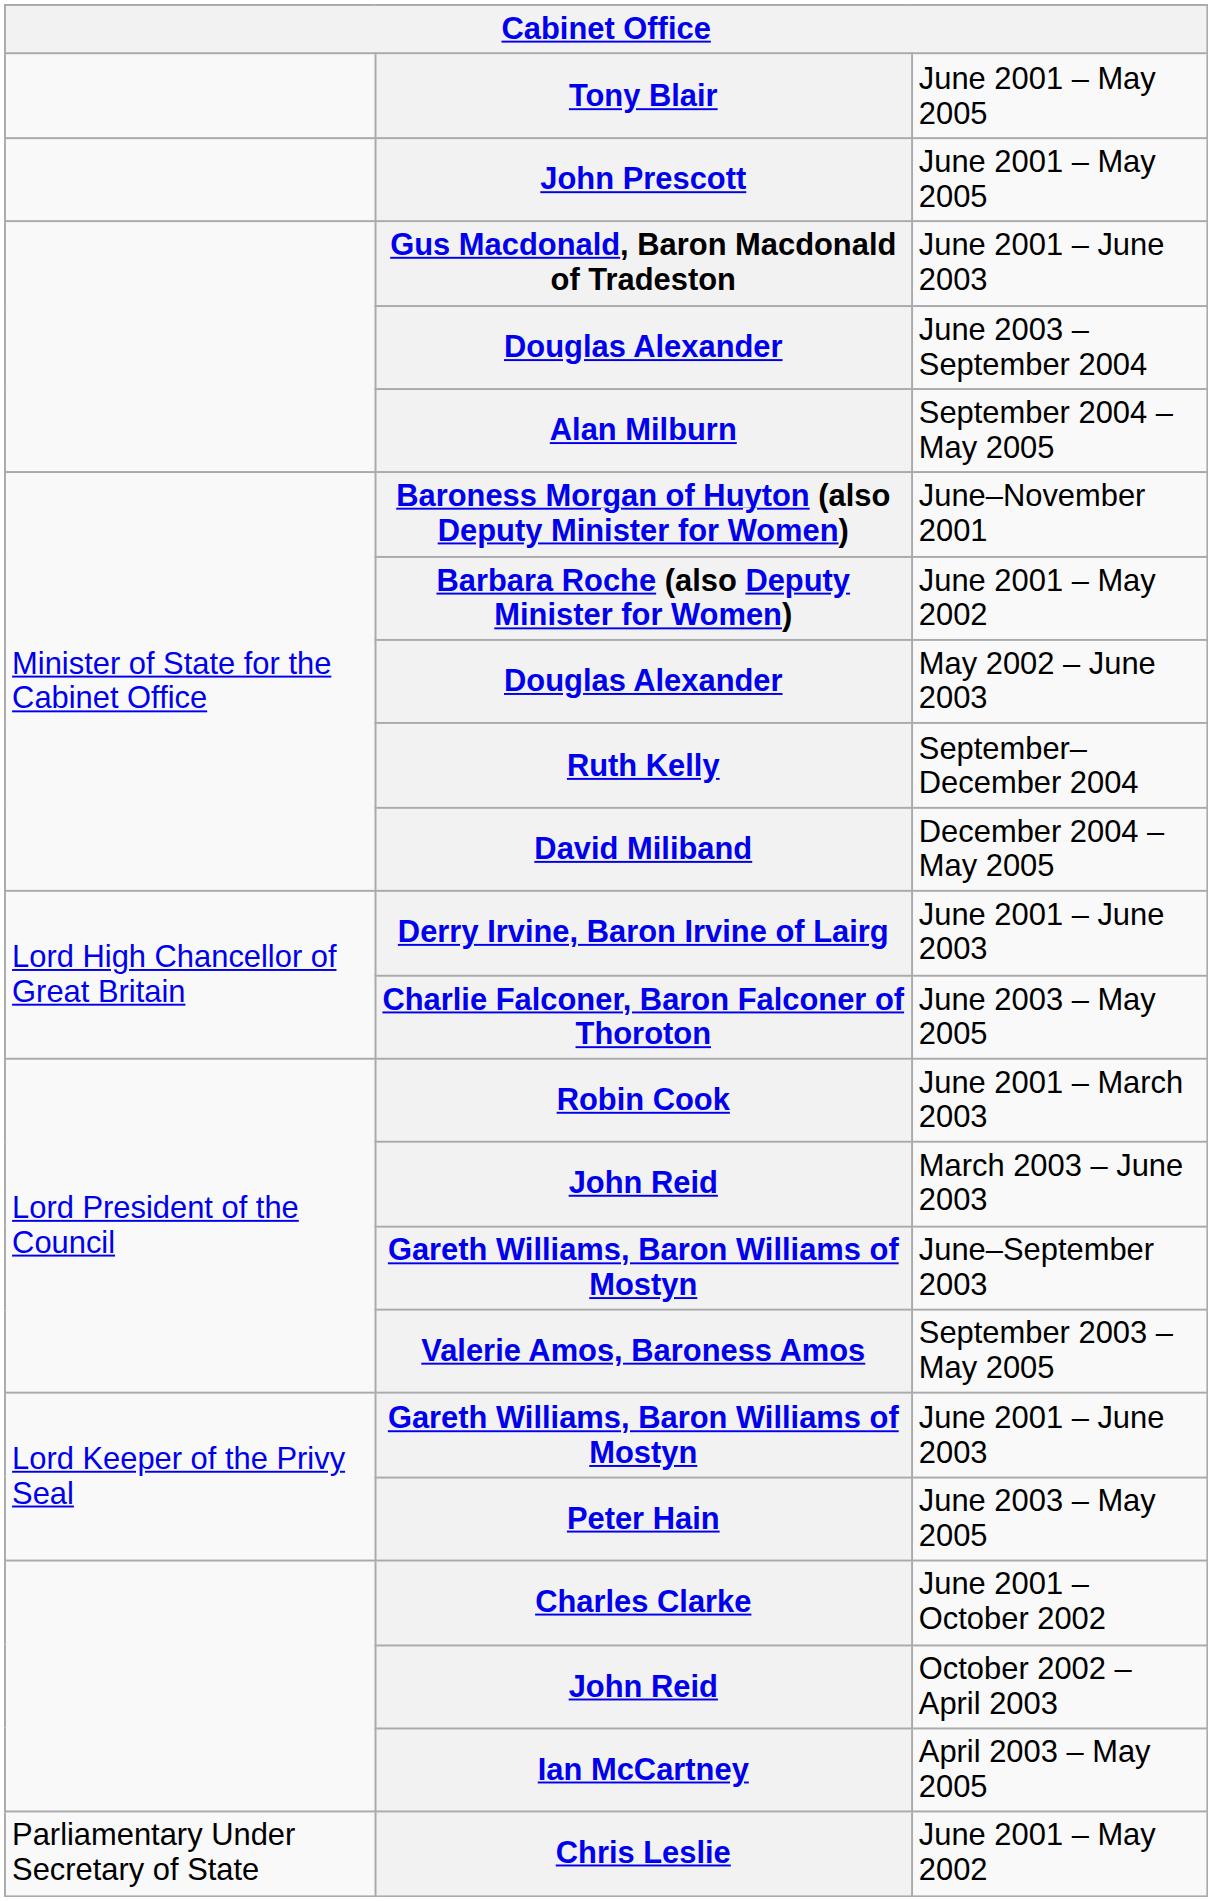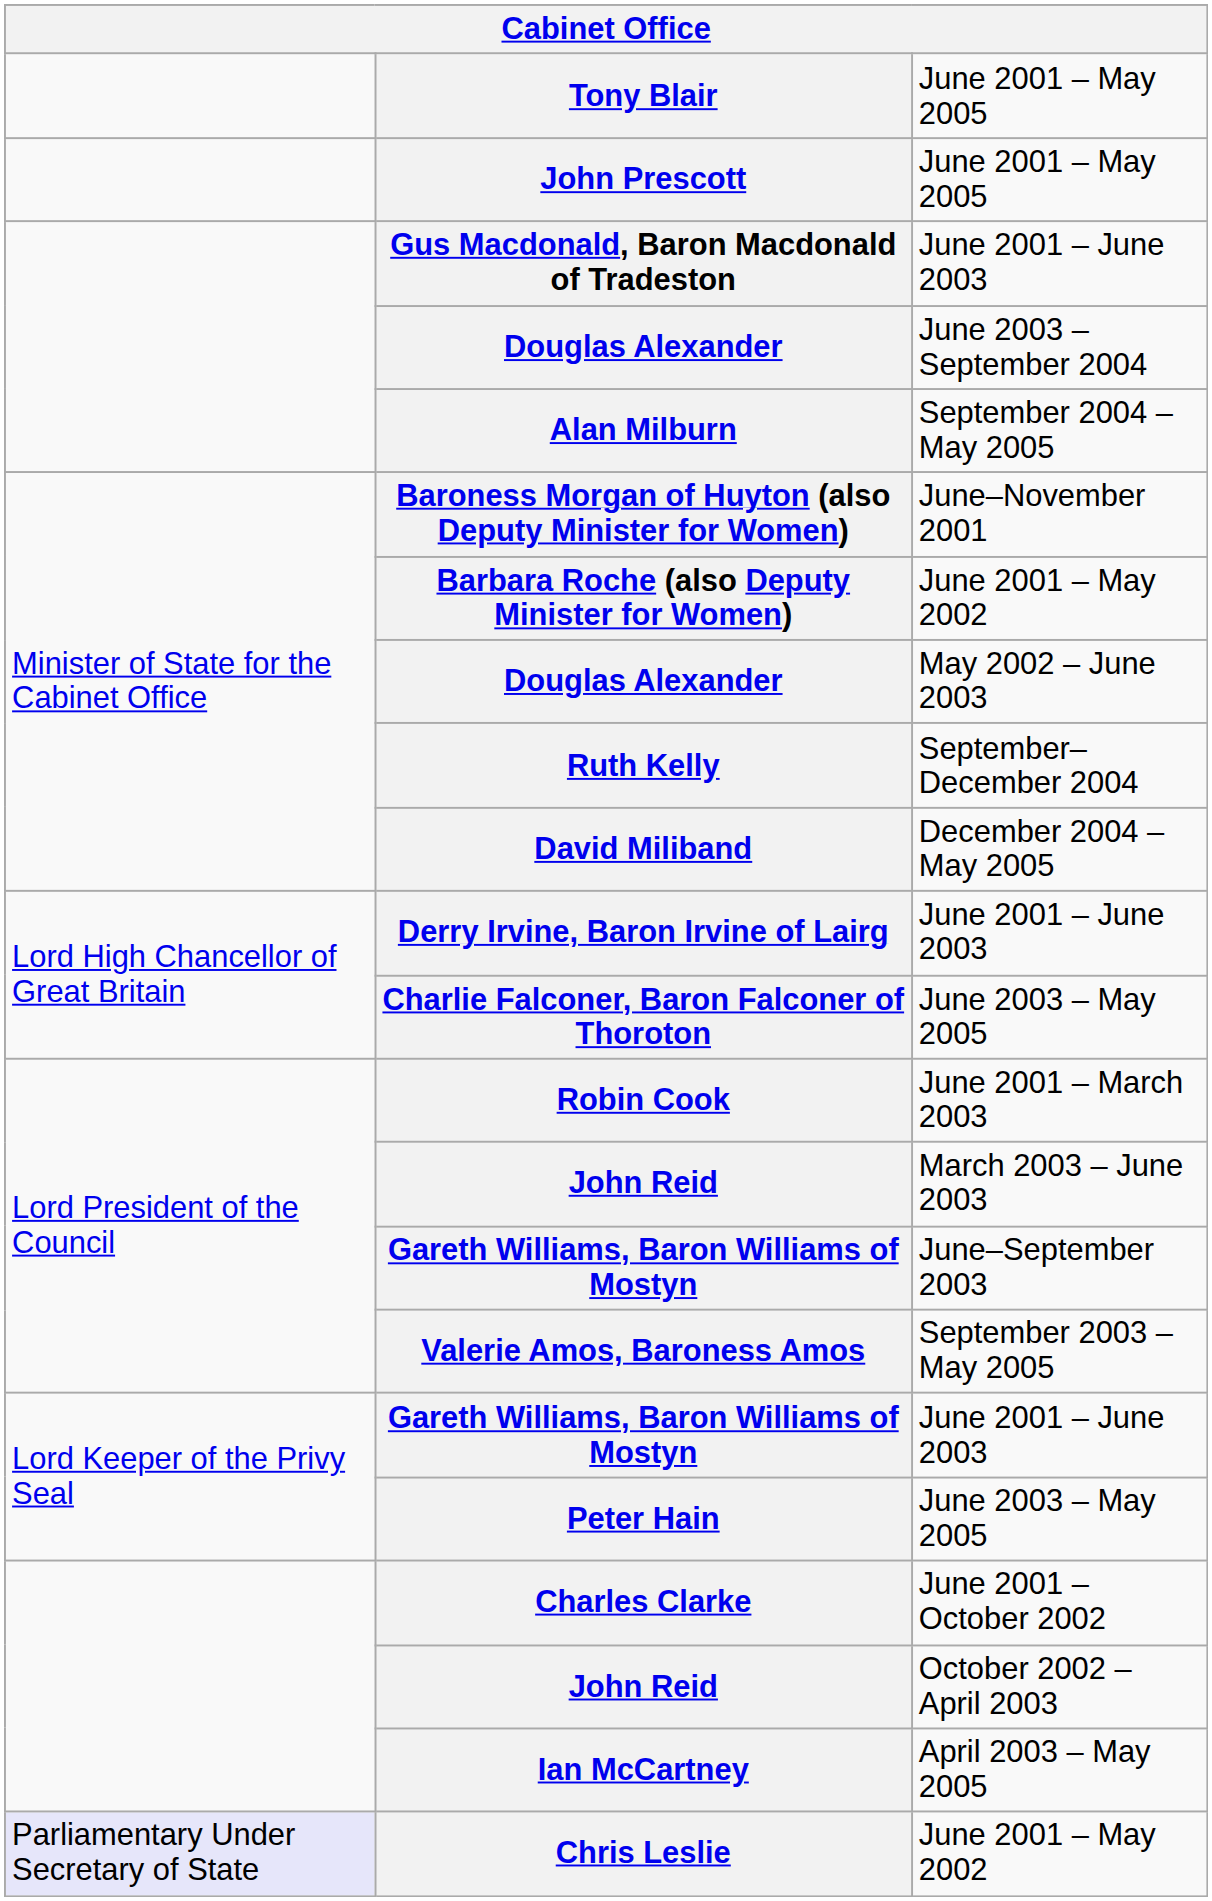(154, 1853) no background -> (154, 1853) lavender background
